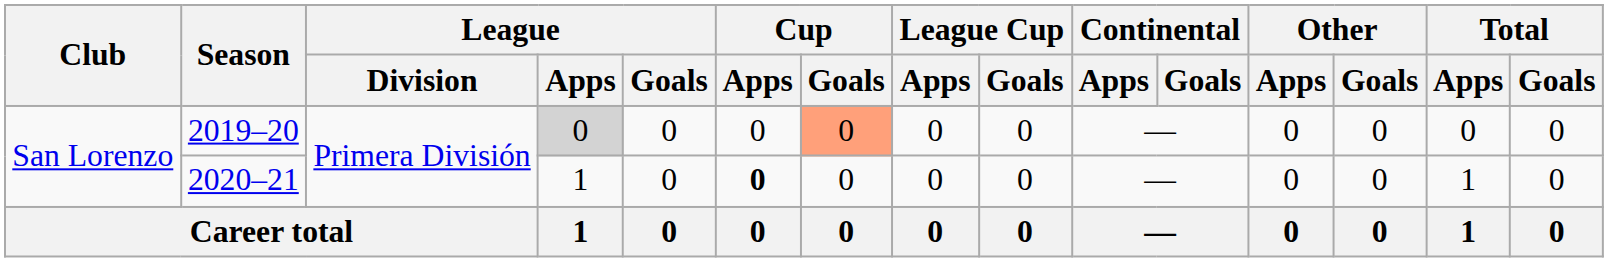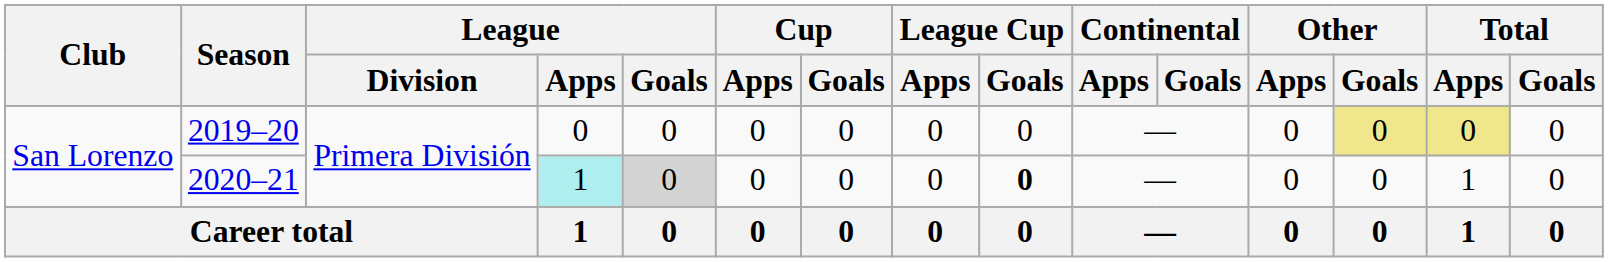(581, 130) lightgrey background -> (581, 130) no background
(846, 130) lightsalmon background -> (846, 130) no background
(1380, 130) no background -> (1380, 130) khaki background
(1468, 130) no background -> (1468, 130) khaki background
(581, 180) no background -> (581, 180) paleturquoise background
(669, 180) no background -> (669, 180) lightgrey background
(758, 180) bold -> (758, 180) normal
(1025, 180) normal -> (1025, 180) bold
